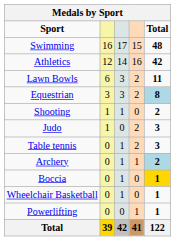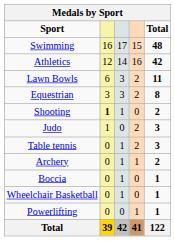(157, 95) lightblue background -> (157, 95) no background
(107, 112) normal -> (107, 112) bold
(157, 161) lightblue background -> (157, 161) no background
(157, 178) gold background -> (157, 178) no background
